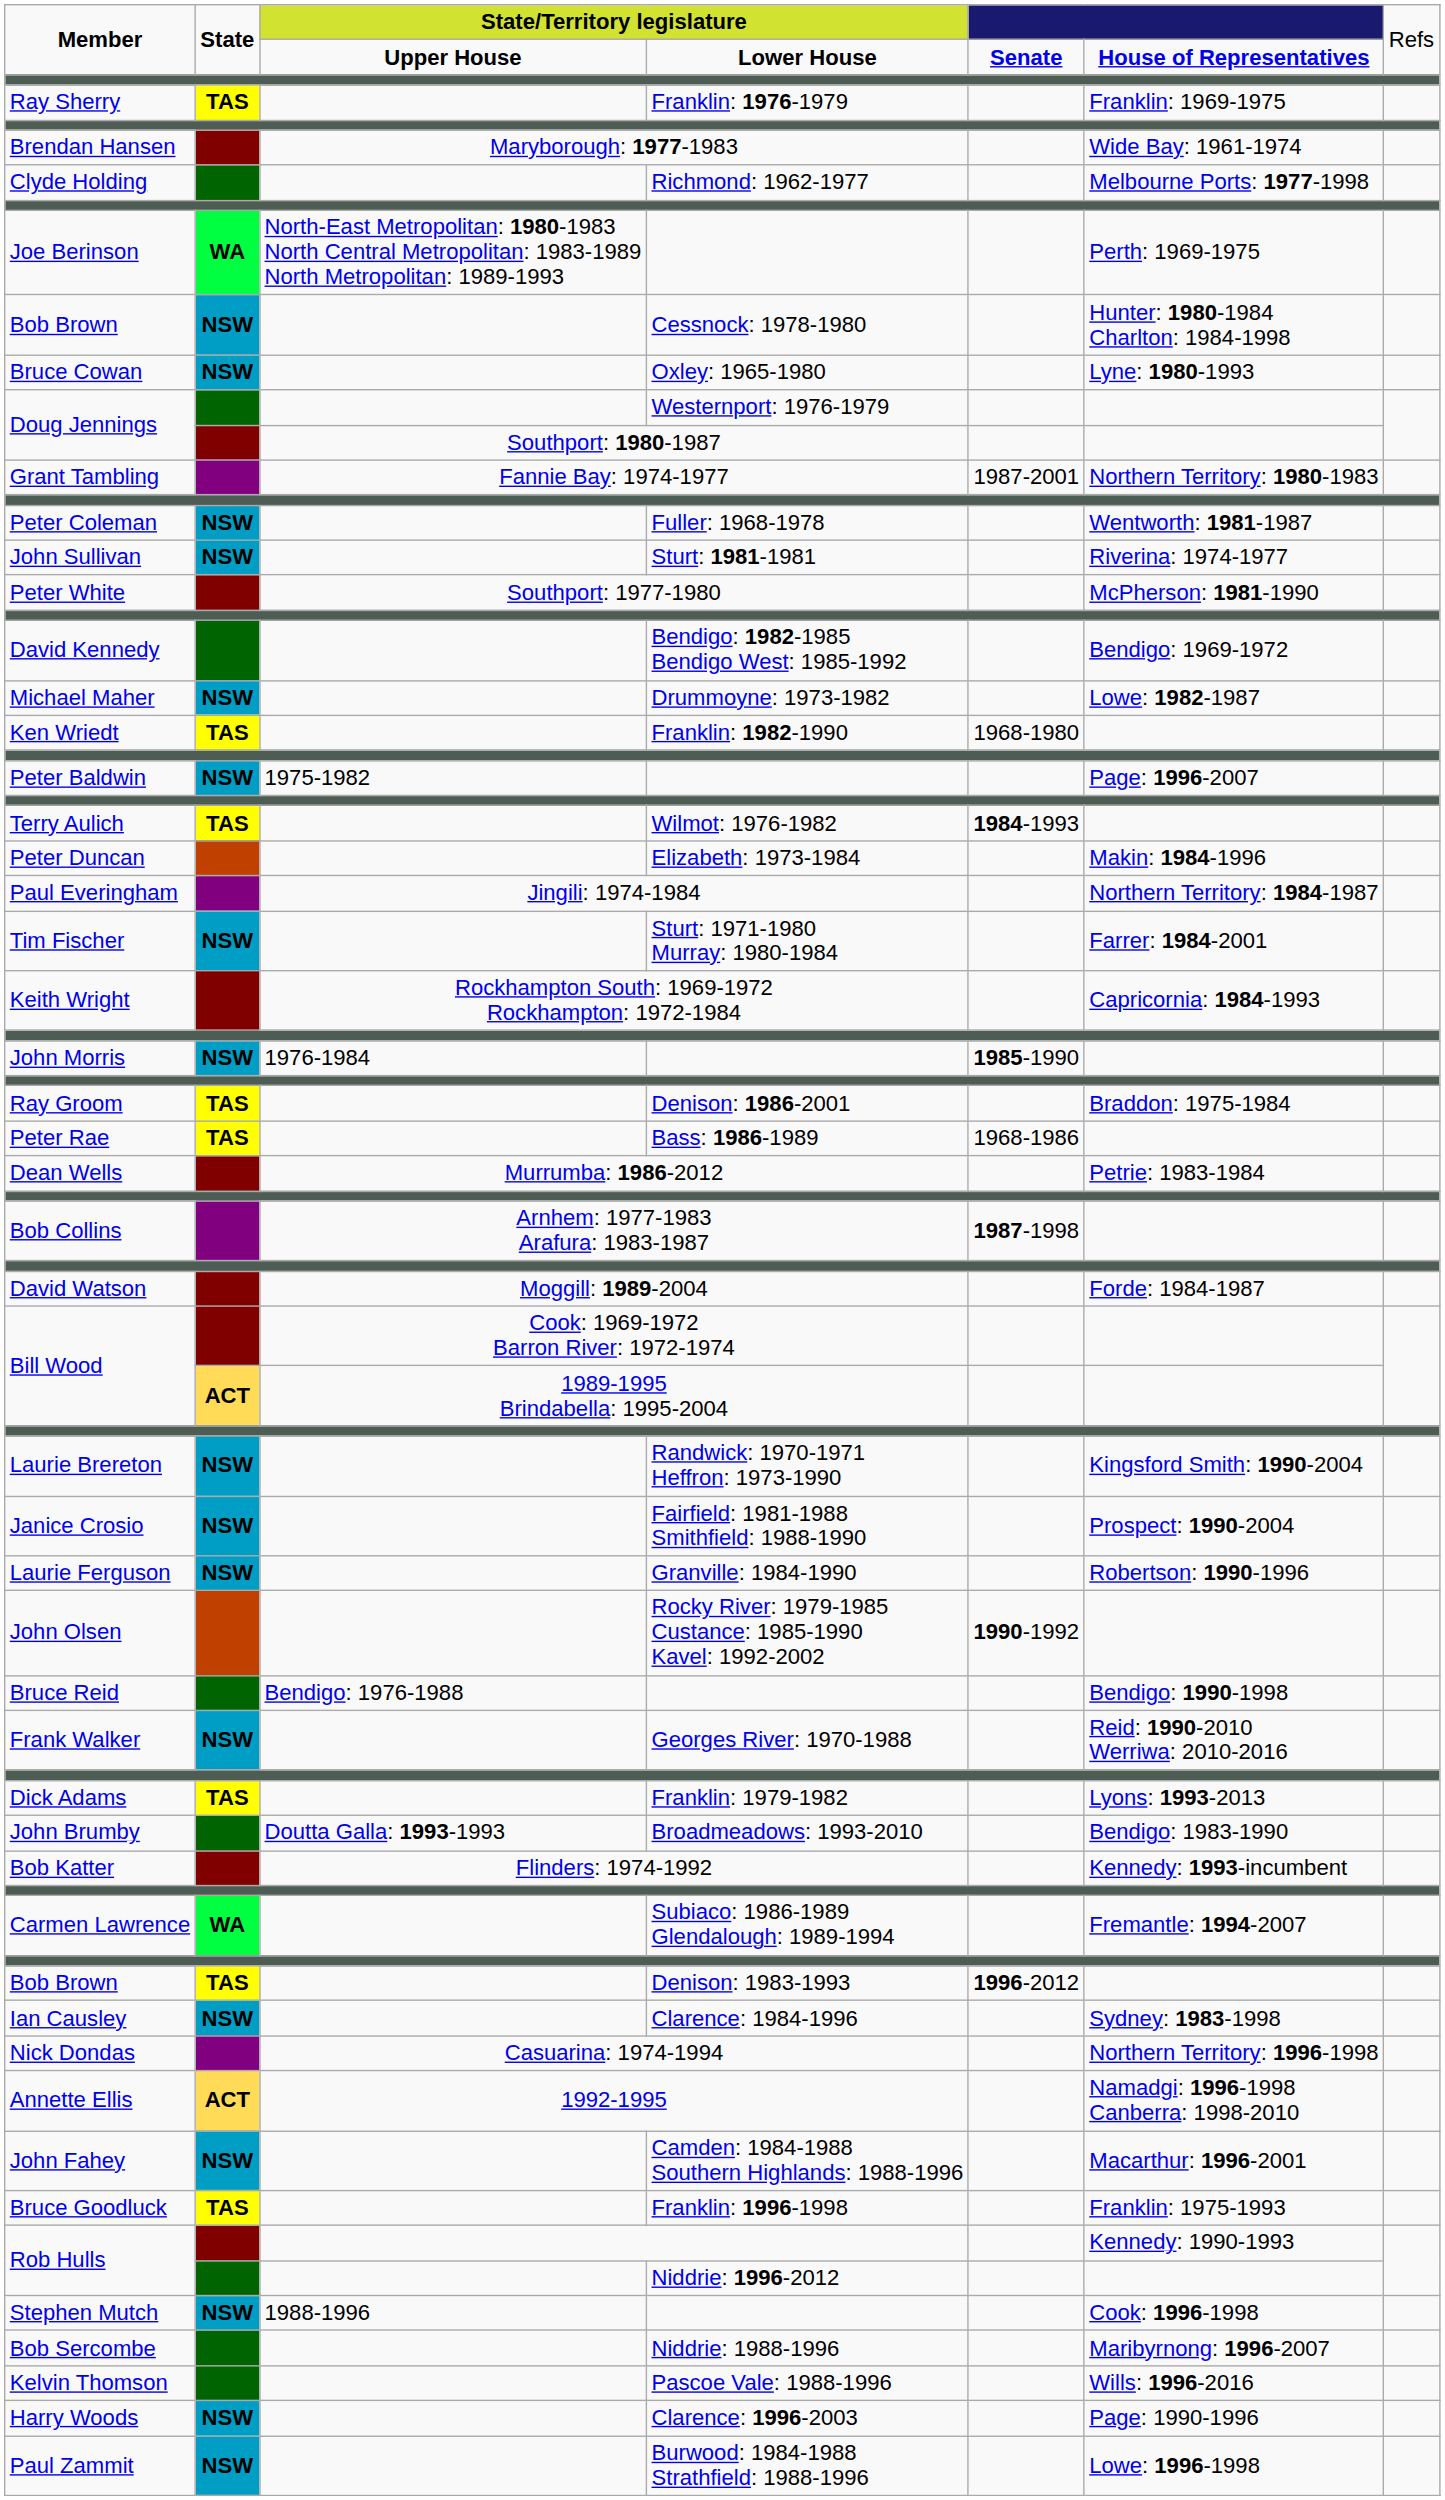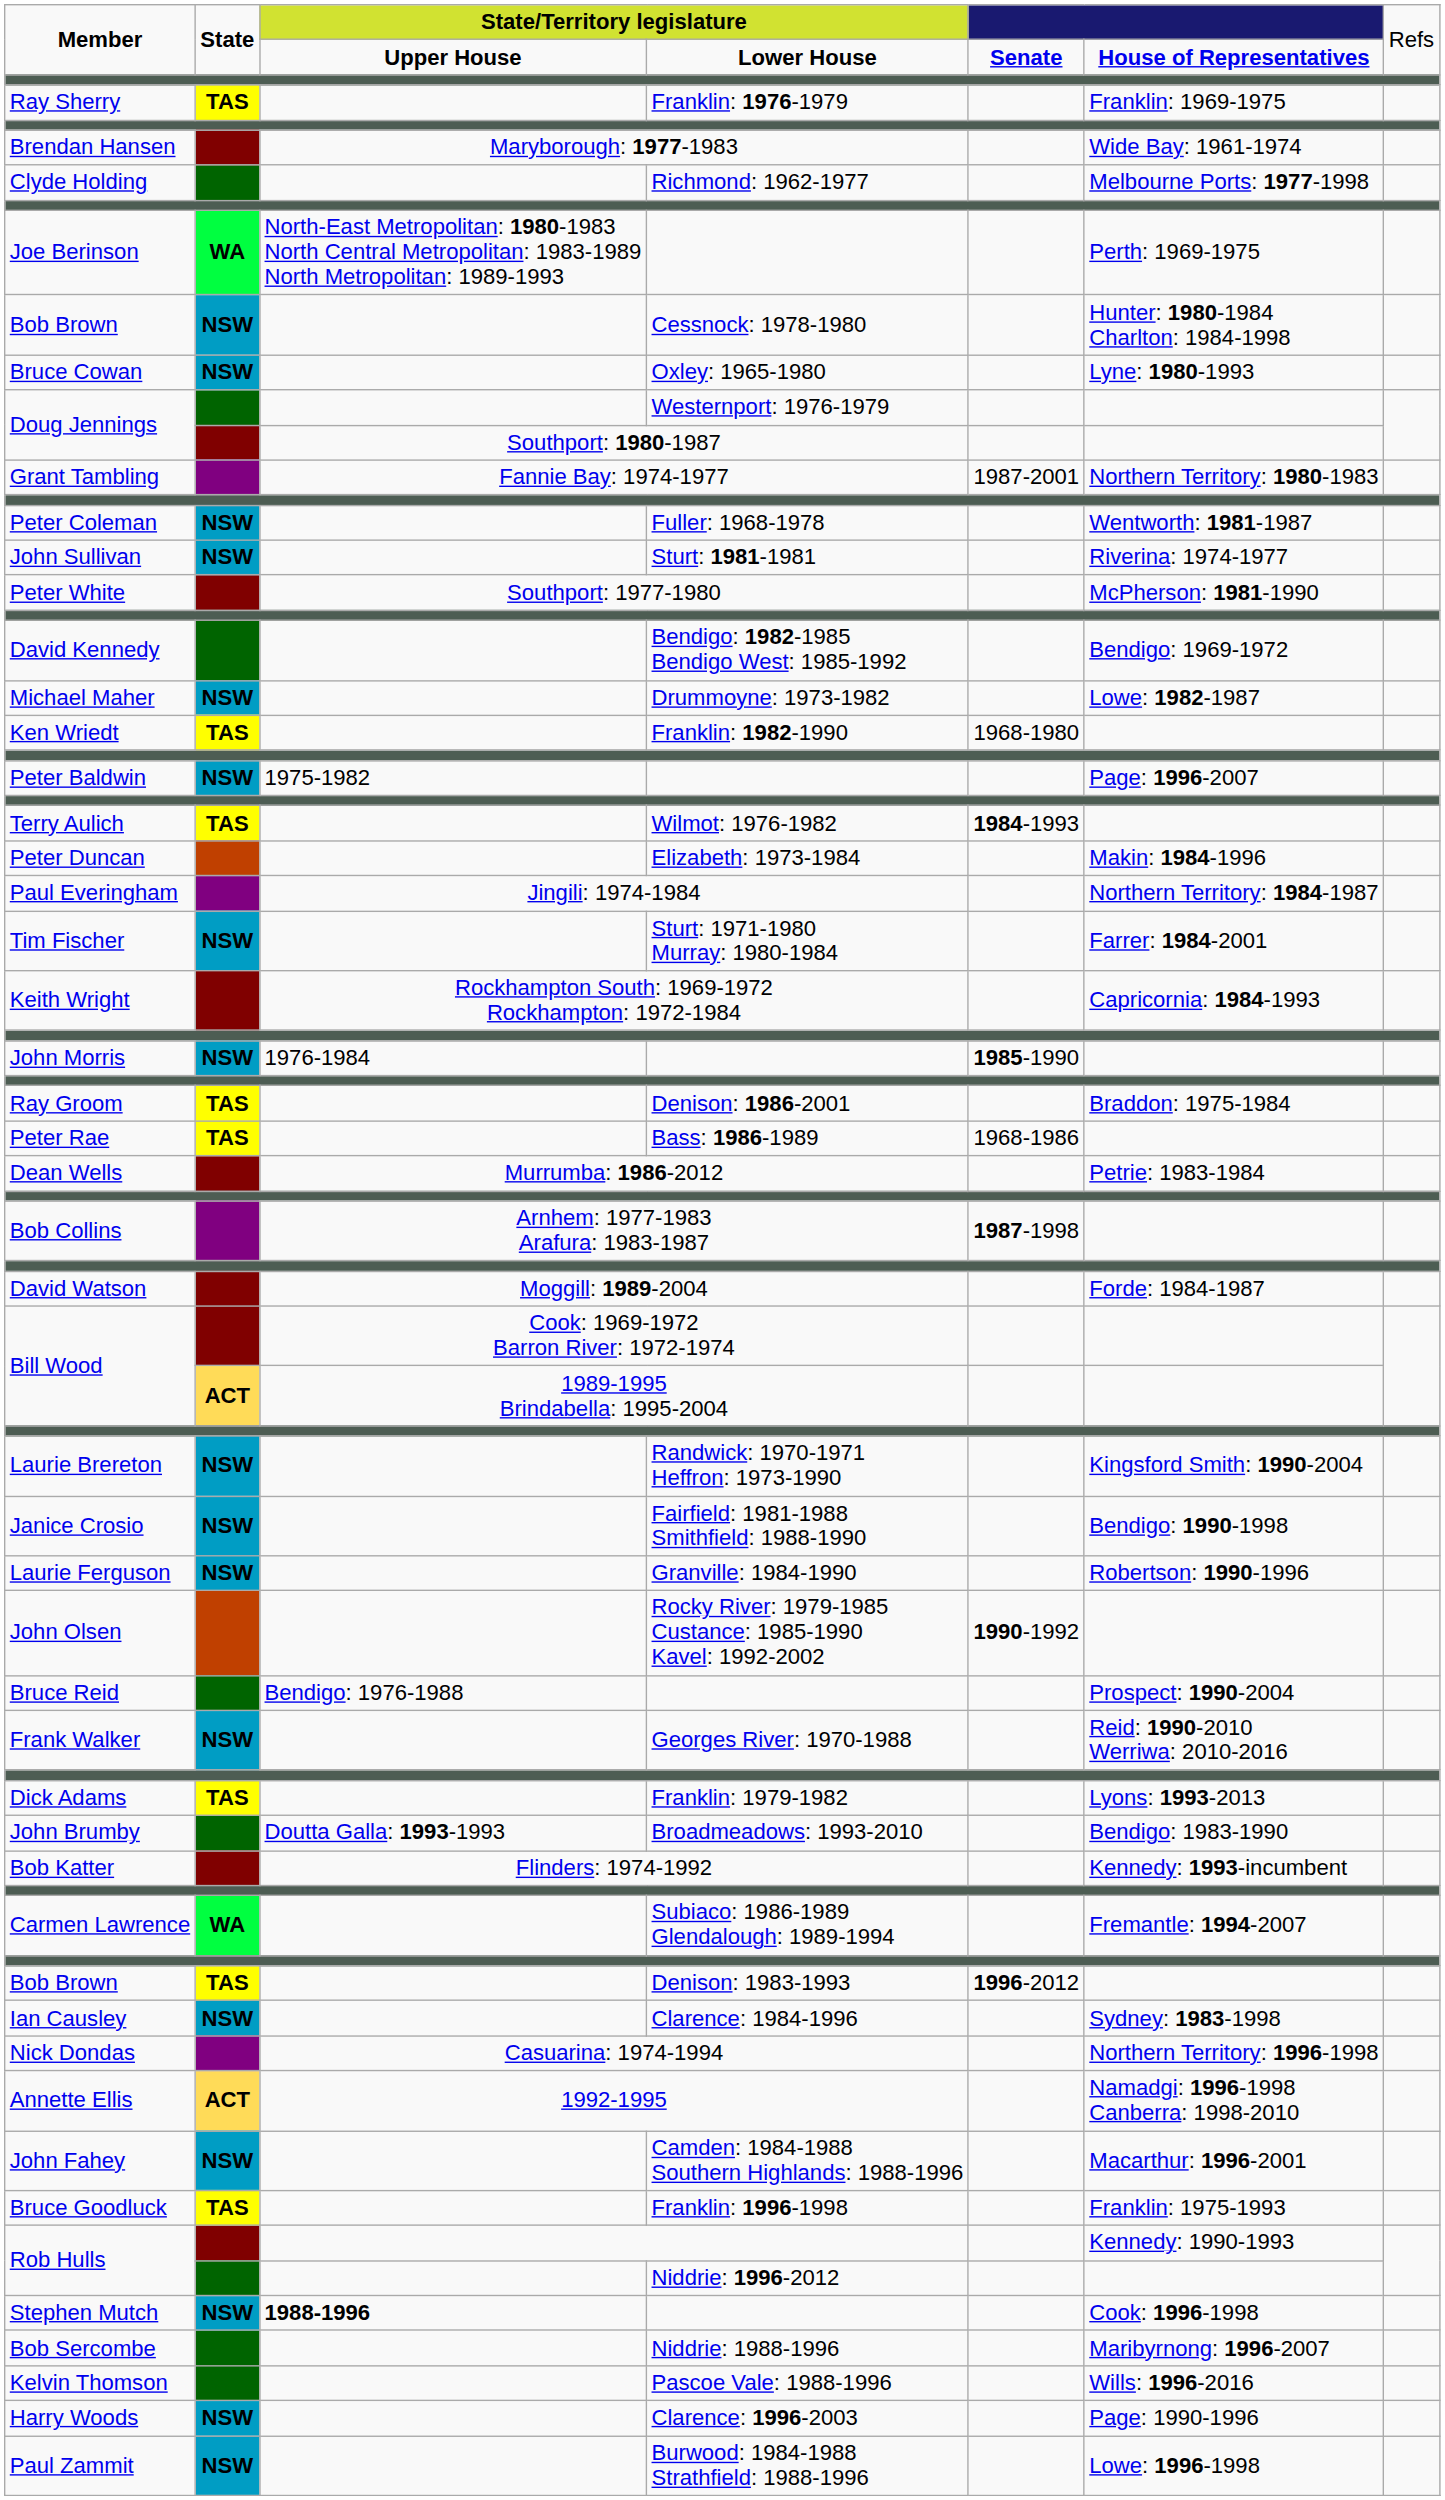(1192, 1525) Prospect: 1990-2004 -> (1189, 1525) Bendigo: 1990-1998
(1189, 1692) Bendigo: 1990-1998 -> (1192, 1692) Prospect: 1990-2004
(317, 2312) normal -> (317, 2312) bold
